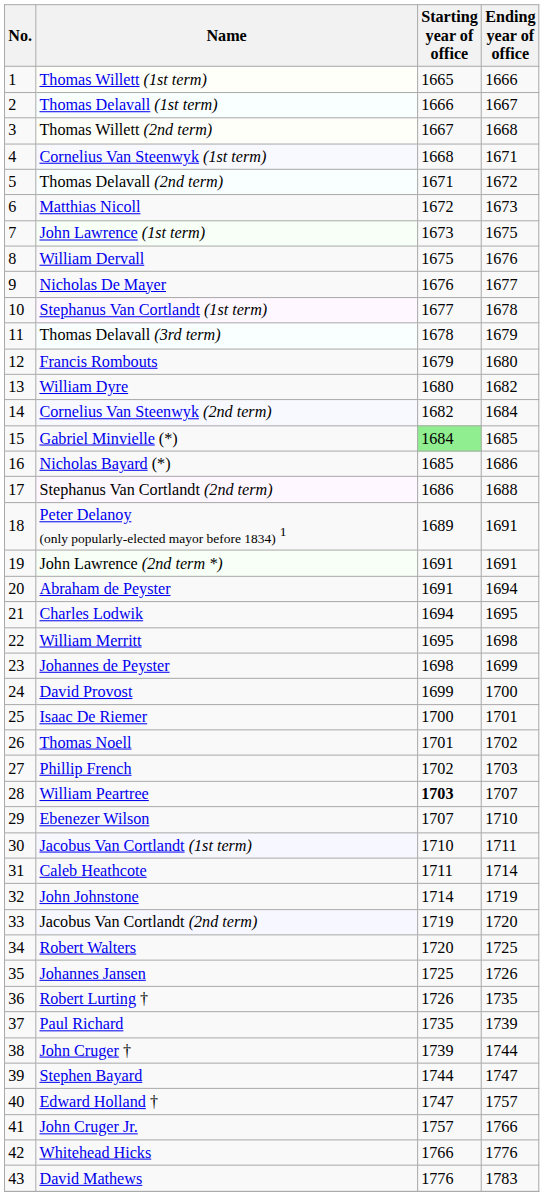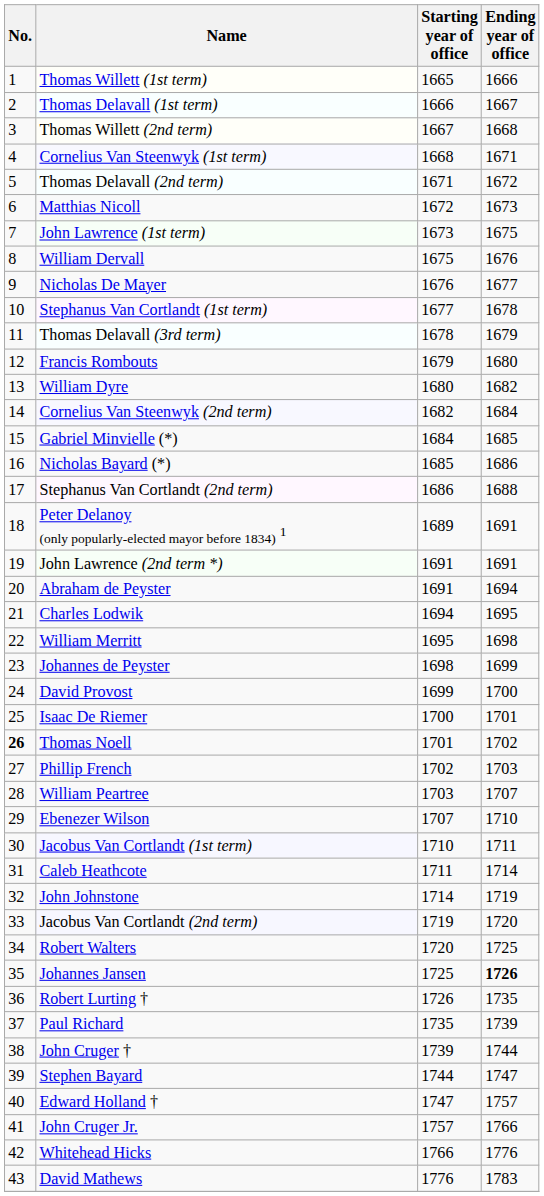(437, 438) lightgreen background -> (437, 438) no background
(16, 742) normal -> (16, 742) bold
(437, 793) bold -> (437, 793) normal
(501, 973) normal -> (501, 973) bold
